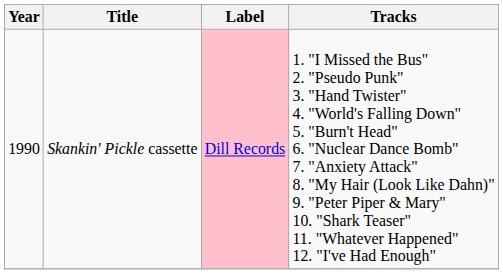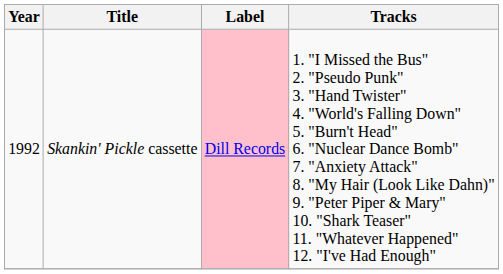(24, 149) 1990 -> (24, 149) 1992
